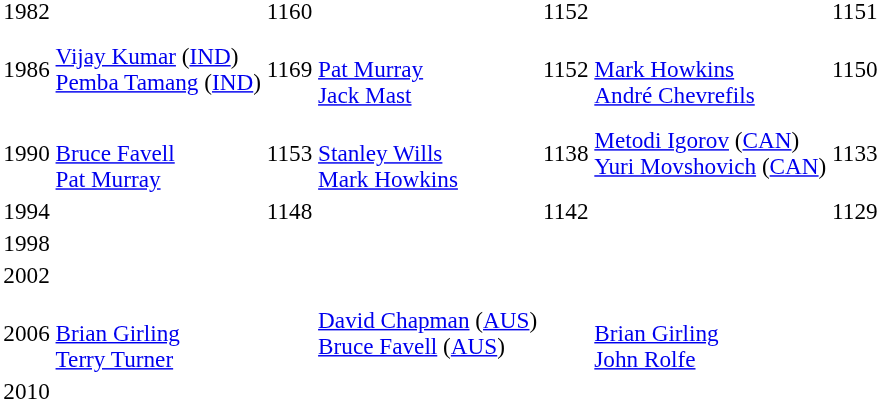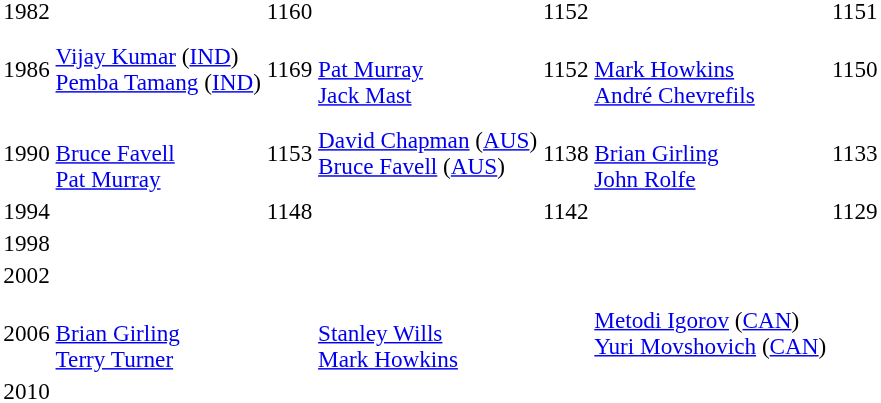(388, 166) Stanley Wills Mark Howkins -> (428, 153) David Chapman (AUS) Bruce Favell (AUS)
(710, 153) Metodi Igorov (CAN) Yuri Movshovich (CAN) -> (656, 166) Brian Girling John Rolfe
(428, 333) David Chapman (AUS) Bruce Favell (AUS) -> (388, 346) Stanley Wills Mark Howkins
(656, 346) Brian Girling John Rolfe -> (710, 333) Metodi Igorov (CAN) Yuri Movshovich (CAN)
